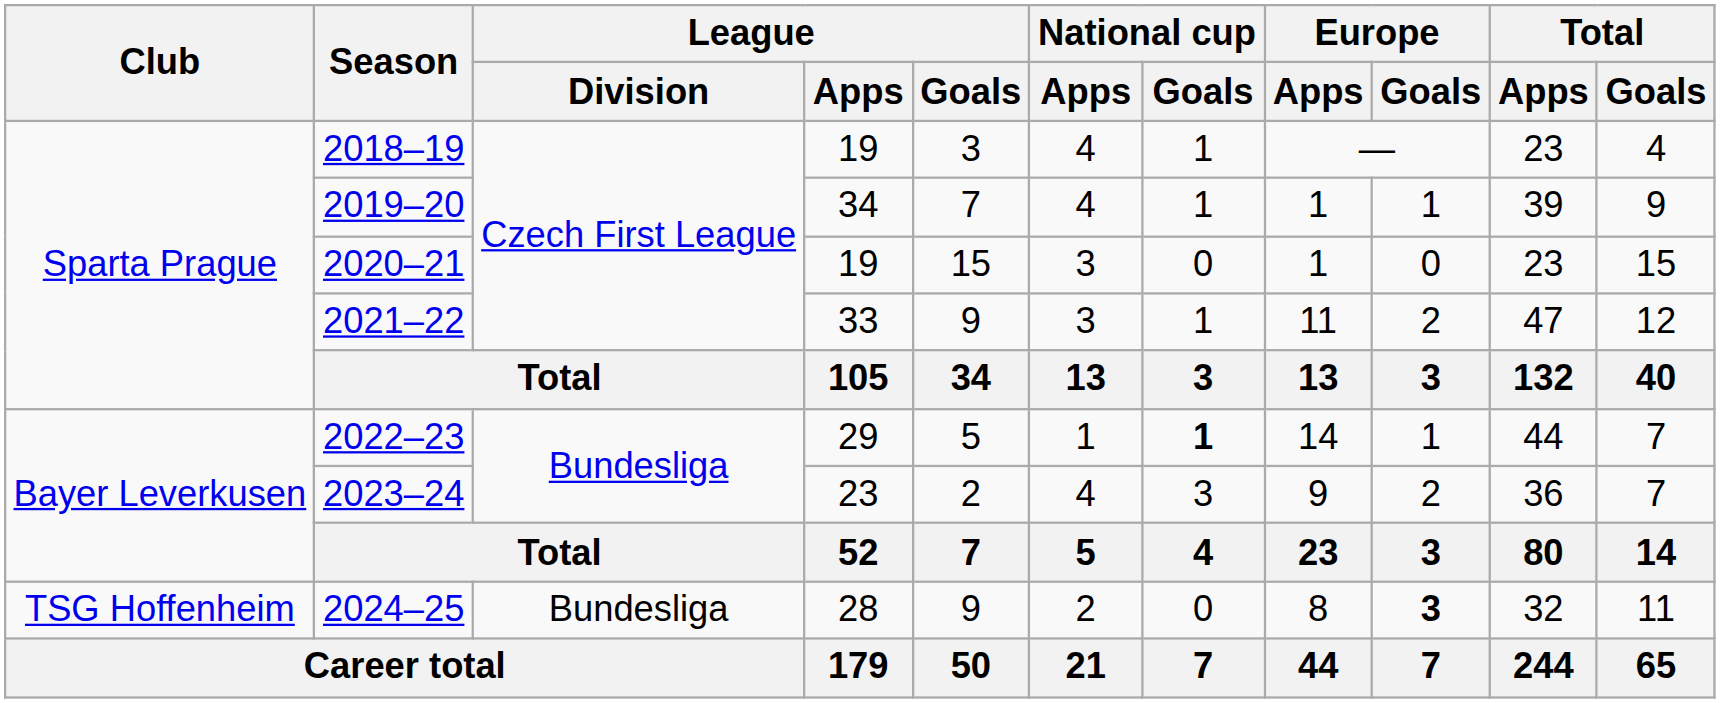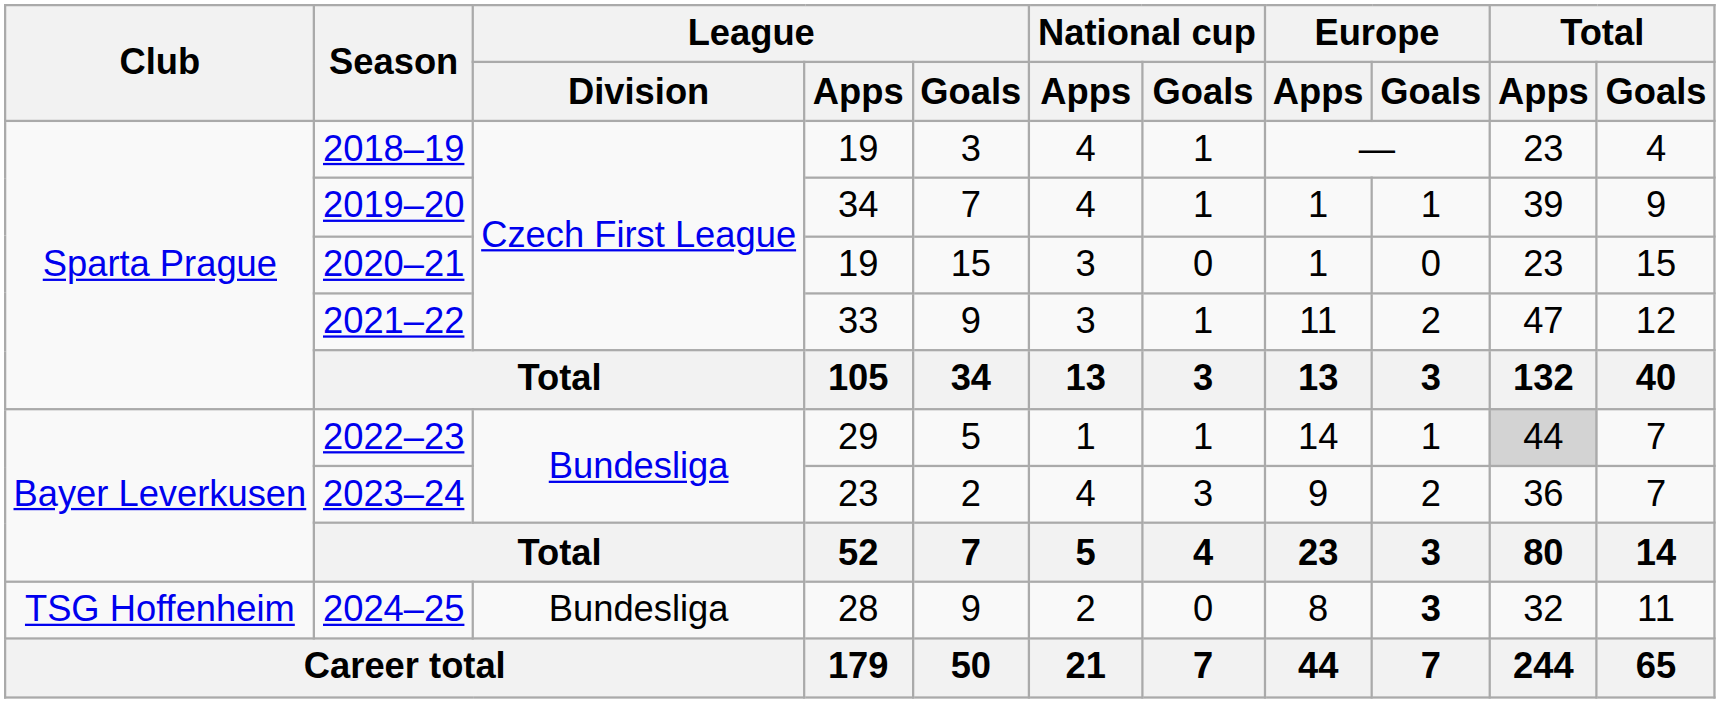(1203, 436) bold -> (1203, 436) normal
(1543, 436) no background -> (1543, 436) lightgrey background
